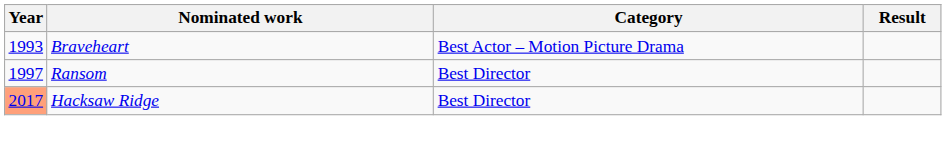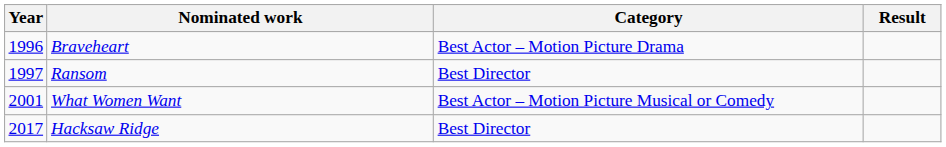(26, 45) 1993 -> (26, 45) 1996
+ row: (116, 100)
(26, 100) lightsalmon background -> (26, 127) no background
